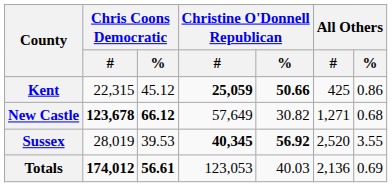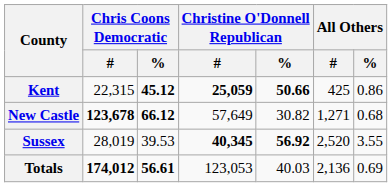(158, 89) normal -> (158, 89) bold
